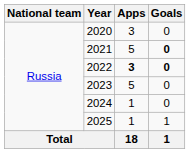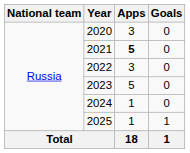(131, 49) normal -> (131, 49) bold
(167, 49) bold -> (167, 49) normal
(131, 67) bold -> (131, 67) normal
(167, 67) bold -> (167, 67) normal
